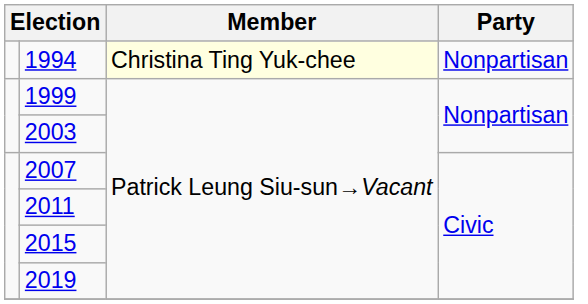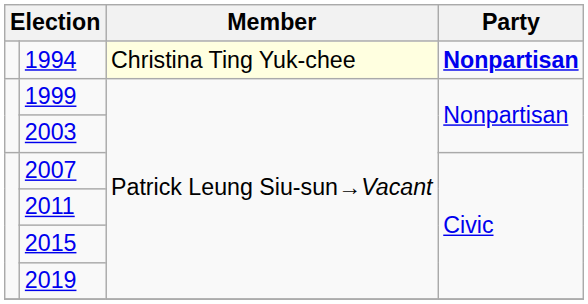(506, 59) normal -> (511, 59) bold
